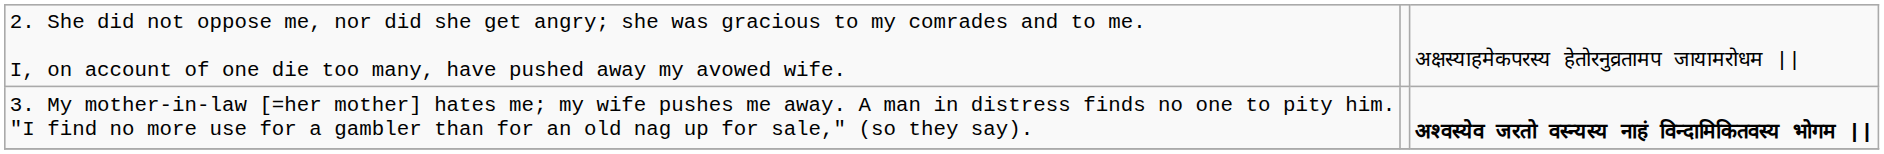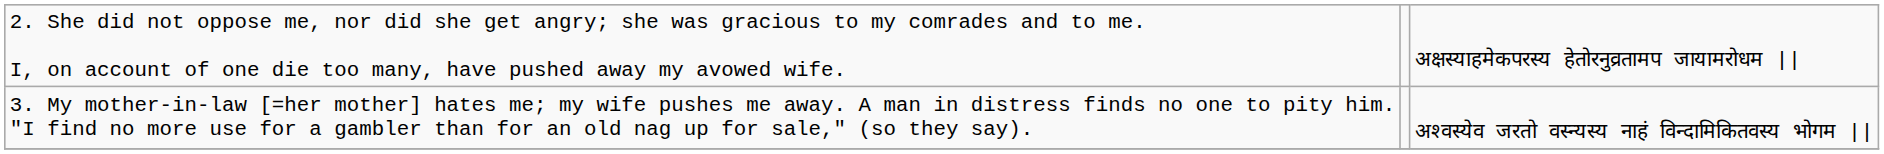(1644, 132) bold -> (1644, 132) normal
